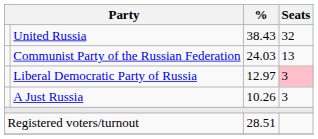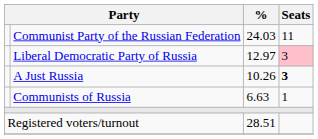- row: (50, 35)
(288, 55) 13 -> (288, 35) 11
(285, 96) normal -> (285, 76) bold
+ row: (72, 96)
